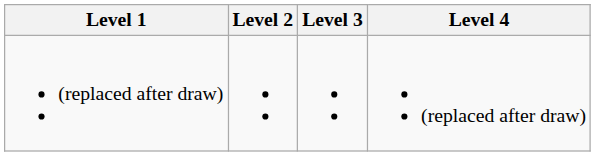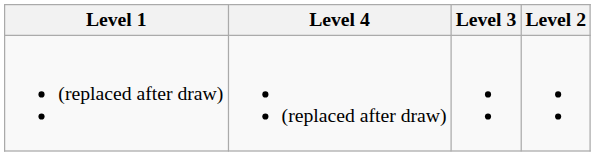columns swapped: (263, 20) <-> (479, 20)
